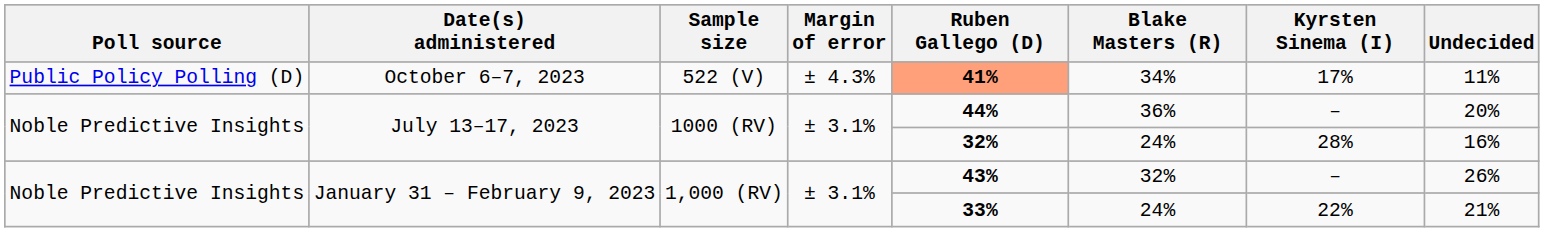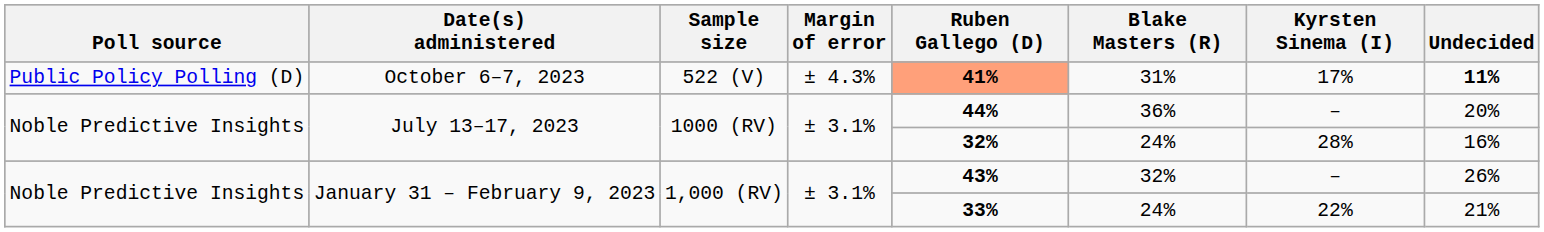(1158, 78) 34% -> (1158, 78) 31%
(1482, 78) normal -> (1482, 78) bold
